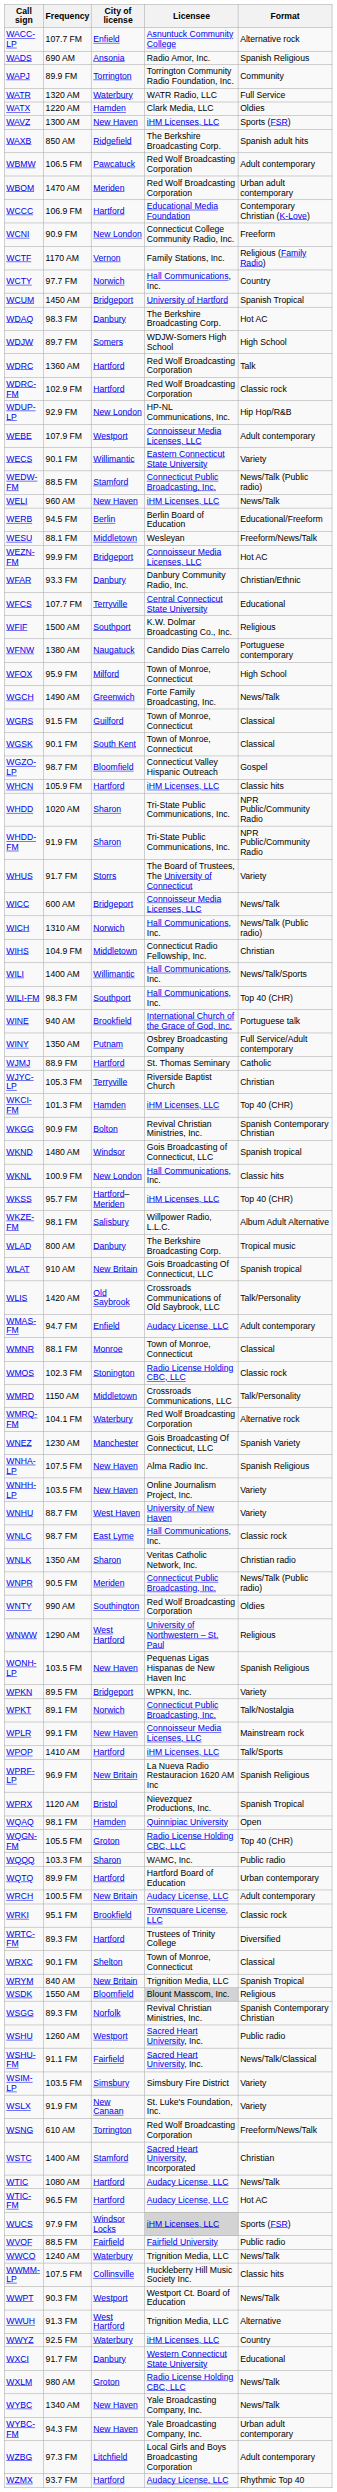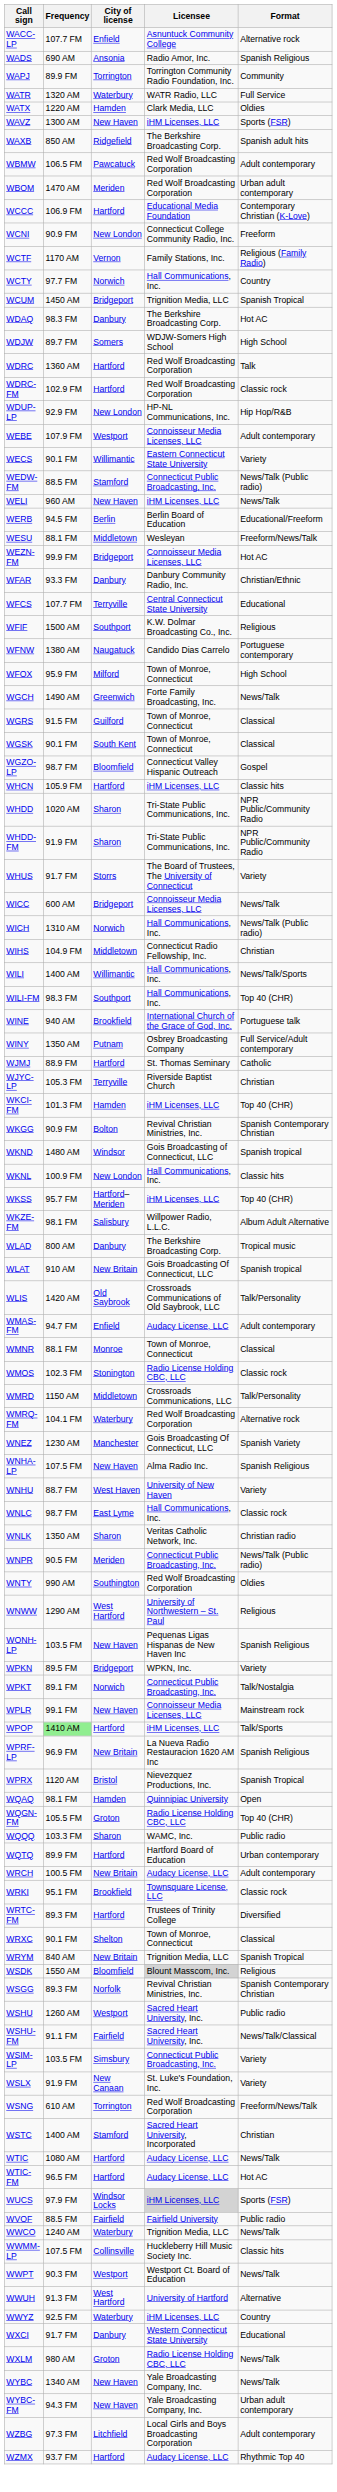(187, 300) University of Hartford -> (188, 300) Trignition Media, LLC
- row: (21, 1490)
(63, 1752) no background -> (63, 1729) lightgreen background
(188, 2083) Simsbury Fire District -> (183, 2060) Connecticut Public Broadcasting, Inc.
(188, 2321) Trignition Media, LLC -> (187, 2298) University of Hartford
